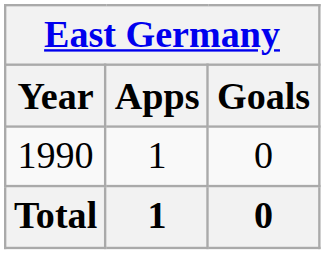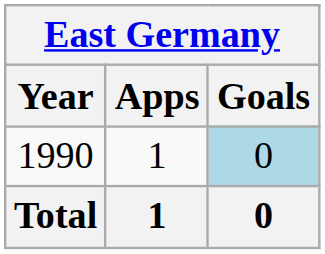(264, 155) no background -> (264, 155) lightblue background
